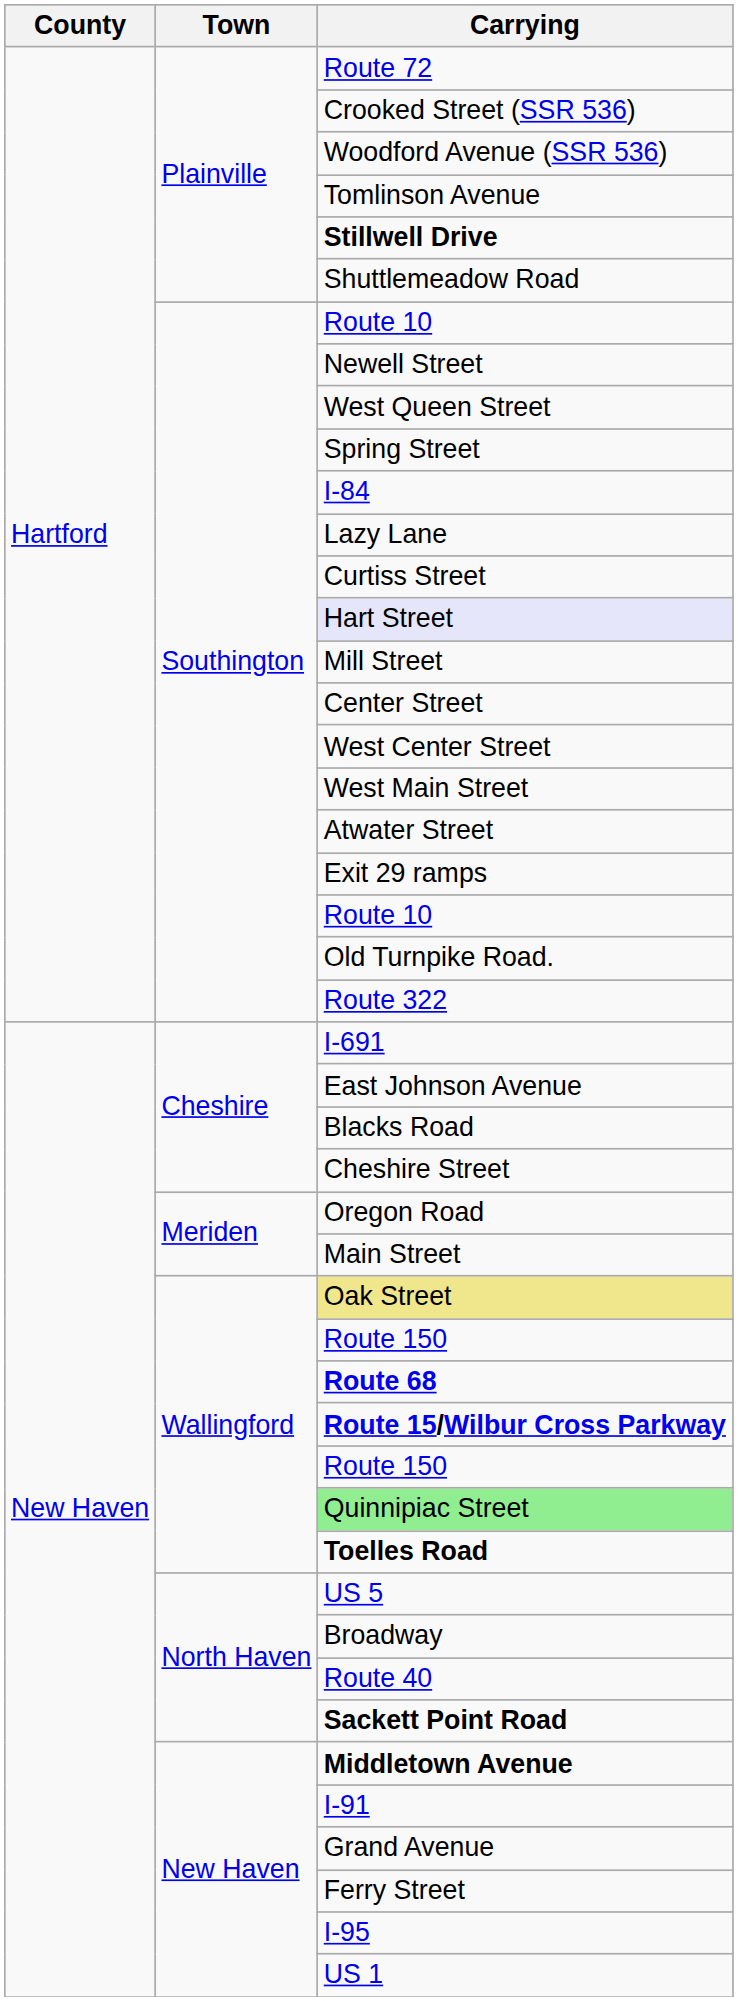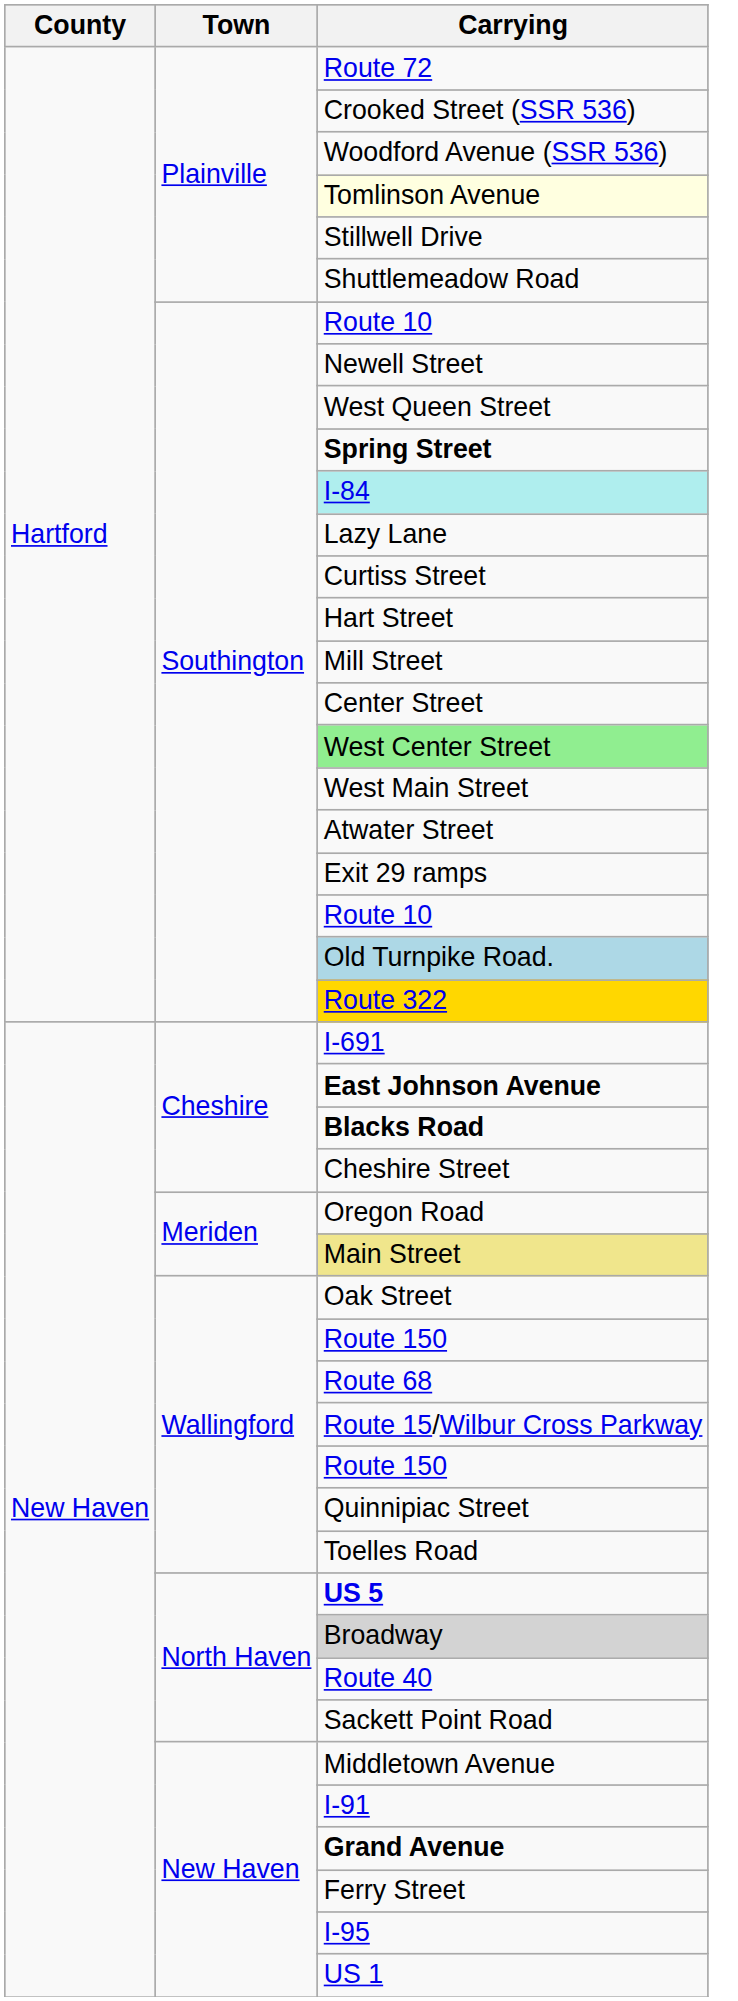(432, 195) no background -> (432, 195) lightyellow background
(411, 237) bold -> (403, 237) normal
(402, 449) normal -> (408, 449) bold
(347, 491) no background -> (347, 491) paleturquoise background
(388, 618) lavender background -> (388, 618) no background
(437, 746) no background -> (437, 746) lightgreen background
(439, 957) no background -> (439, 957) lightblue background
(385, 1000) no background -> (385, 1000) gold background
(453, 1085) normal -> (462, 1085) bold
(399, 1127) normal -> (404, 1127) bold
(392, 1254) no background -> (392, 1254) khaki background
(388, 1296) khaki background -> (388, 1296) no background
(380, 1381) bold -> (378, 1381) normal
(525, 1424) bold -> (513, 1424) normal
(426, 1508) lightgreen background -> (426, 1508) no background
(406, 1551) bold -> (401, 1551) normal
(353, 1593) normal -> (353, 1593) bold
(383, 1635) no background -> (383, 1635) lightgrey background
(446, 1720) bold -> (438, 1720) normal
(448, 1763) bold -> (439, 1763) normal
(409, 1847) normal -> (414, 1847) bold
